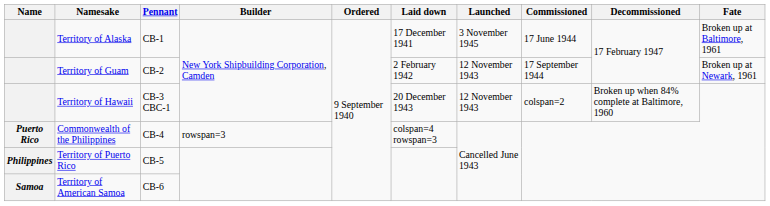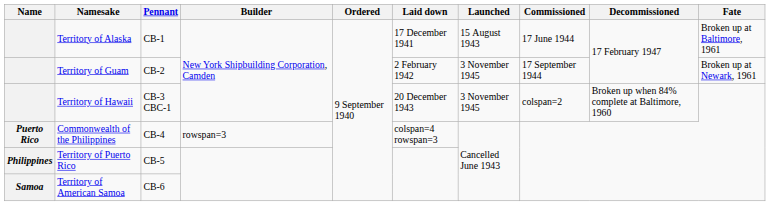(483, 38) 3 November 1945 -> (480, 38) 15 August 1943
(486, 70) 12 November 1943 -> (484, 70) 3 November 1945
(486, 102) 12 November 1943 -> (484, 102) 3 November 1945
